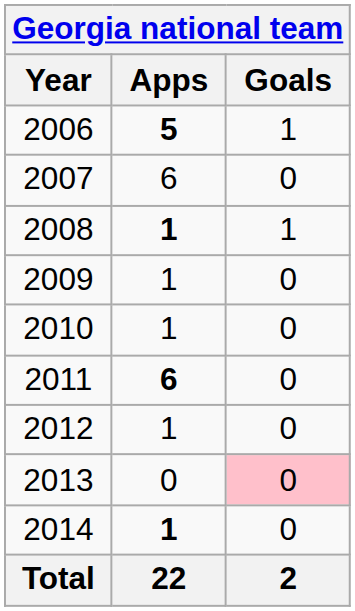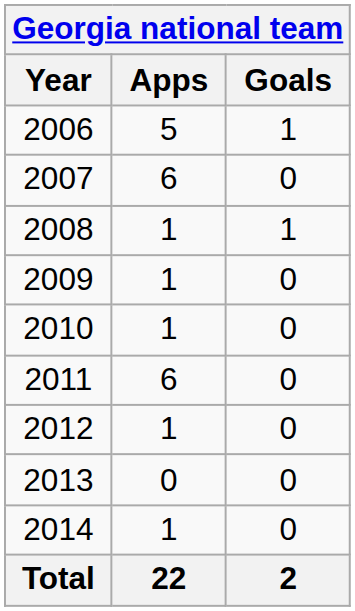(169, 129) bold -> (169, 129) normal
(169, 229) bold -> (169, 229) normal
(169, 379) bold -> (169, 379) normal
(288, 479) pink background -> (288, 479) no background
(169, 529) bold -> (169, 529) normal
